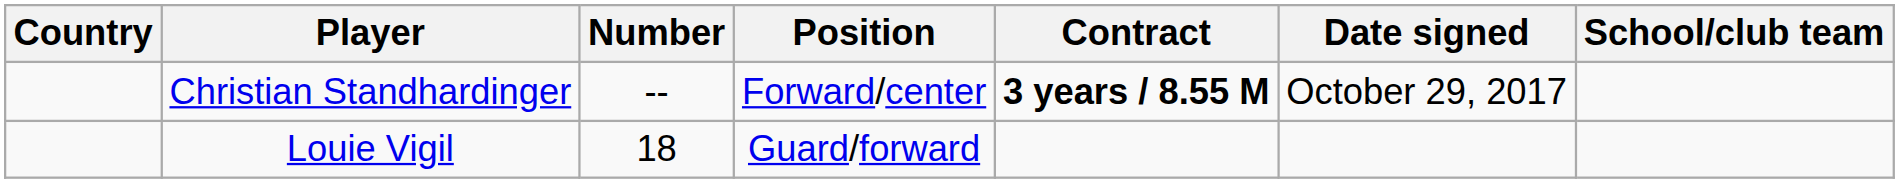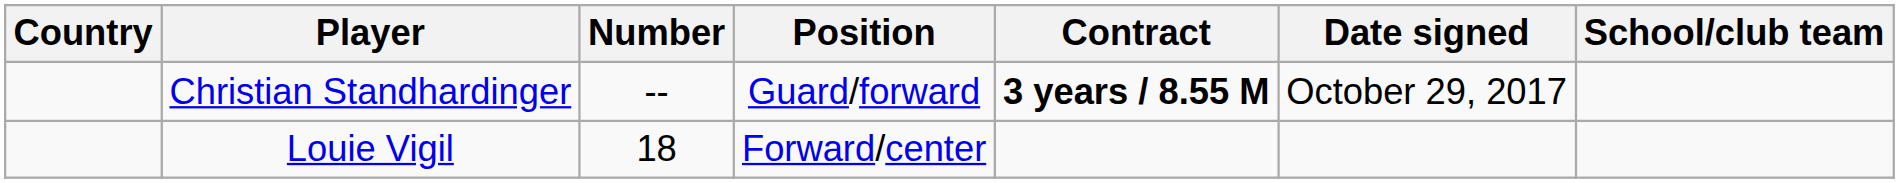(864, 90) Forward/center -> (864, 90) Guard/forward
(864, 148) Guard/forward -> (864, 148) Forward/center
